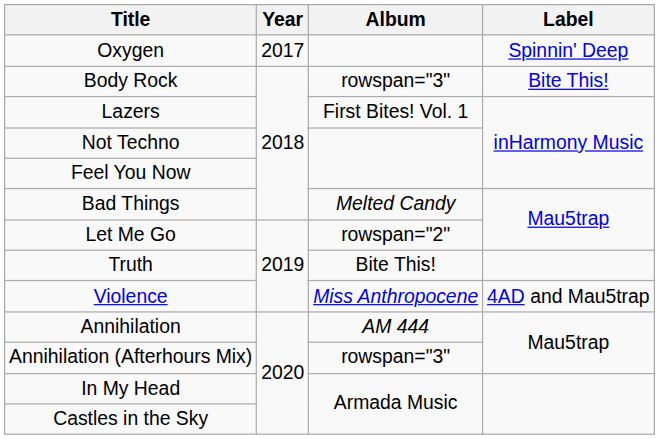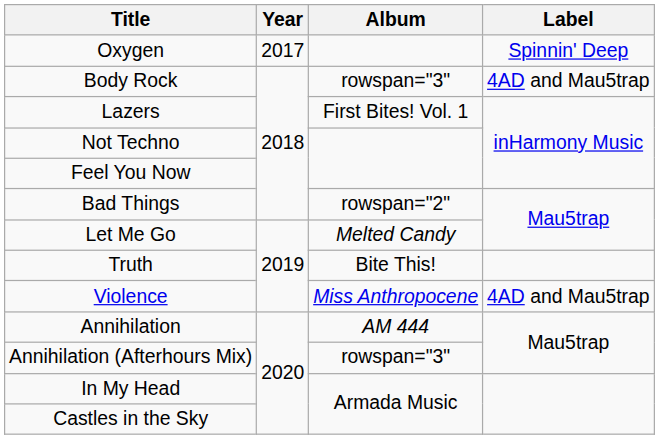(568, 81) Bite This! -> (568, 81) 4AD and Mau5trap
(396, 204) Melted Candy -> (396, 204) rowspan="2"
(396, 234) rowspan="2" -> (396, 234) Melted Candy
